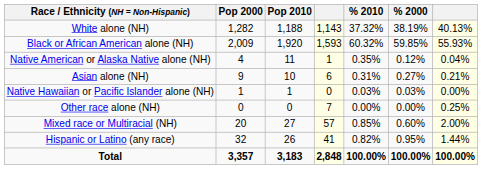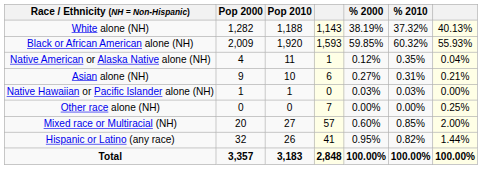columns swapped: (411, 12) <-> (366, 12)
